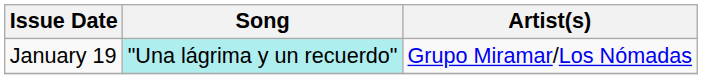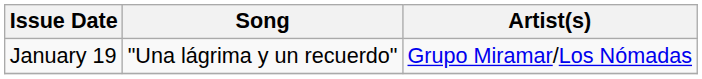(263, 55) paleturquoise background -> (263, 55) no background
